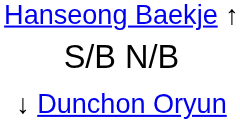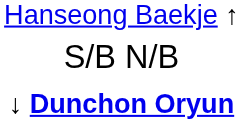(121, 104) normal -> (121, 102) bold
